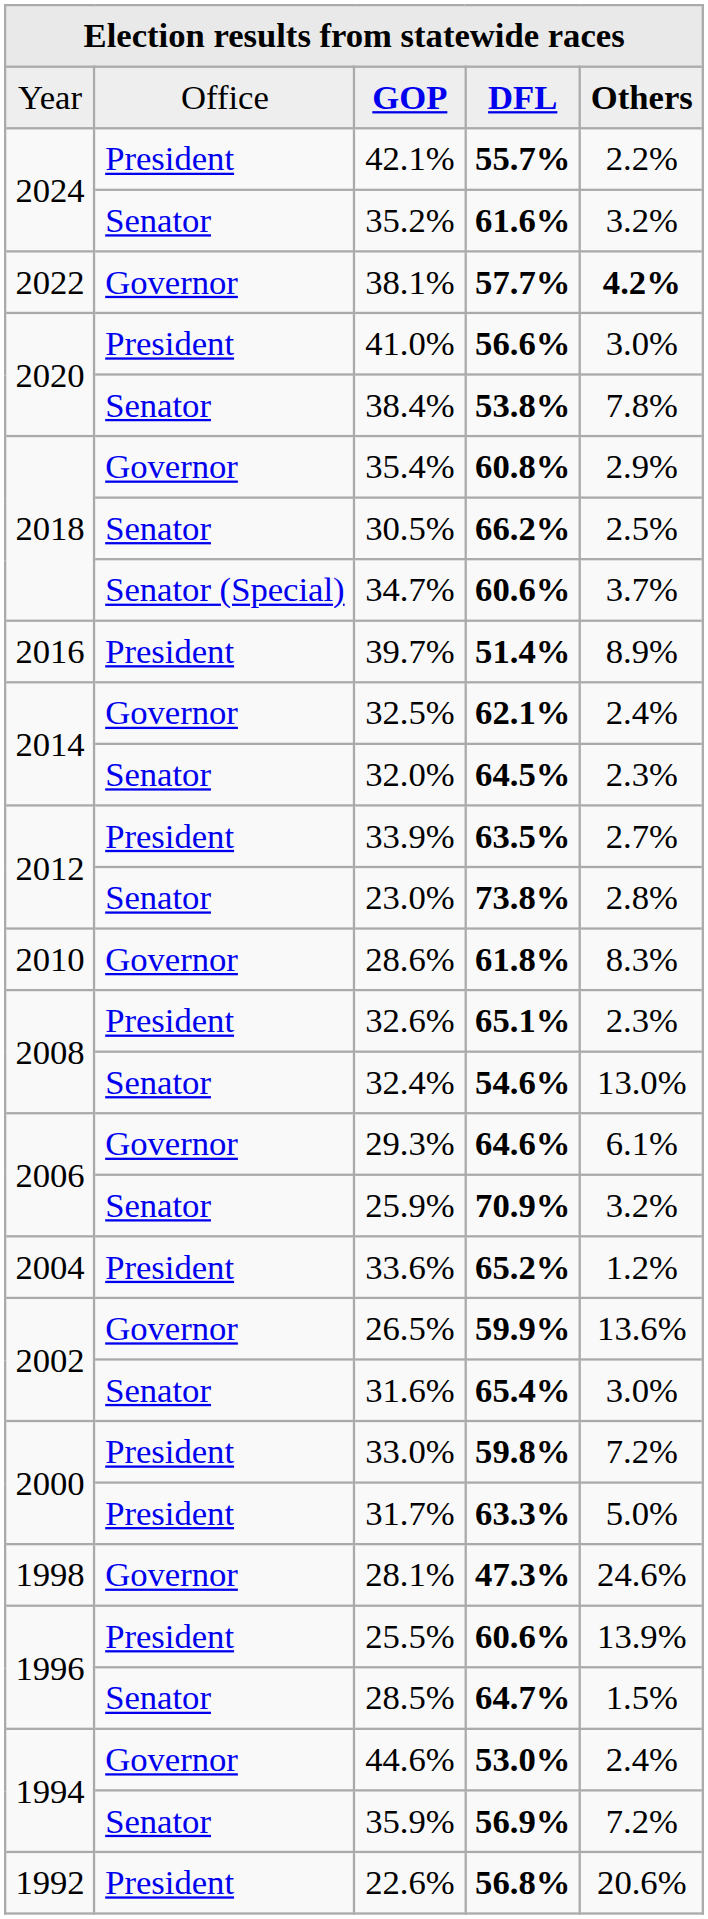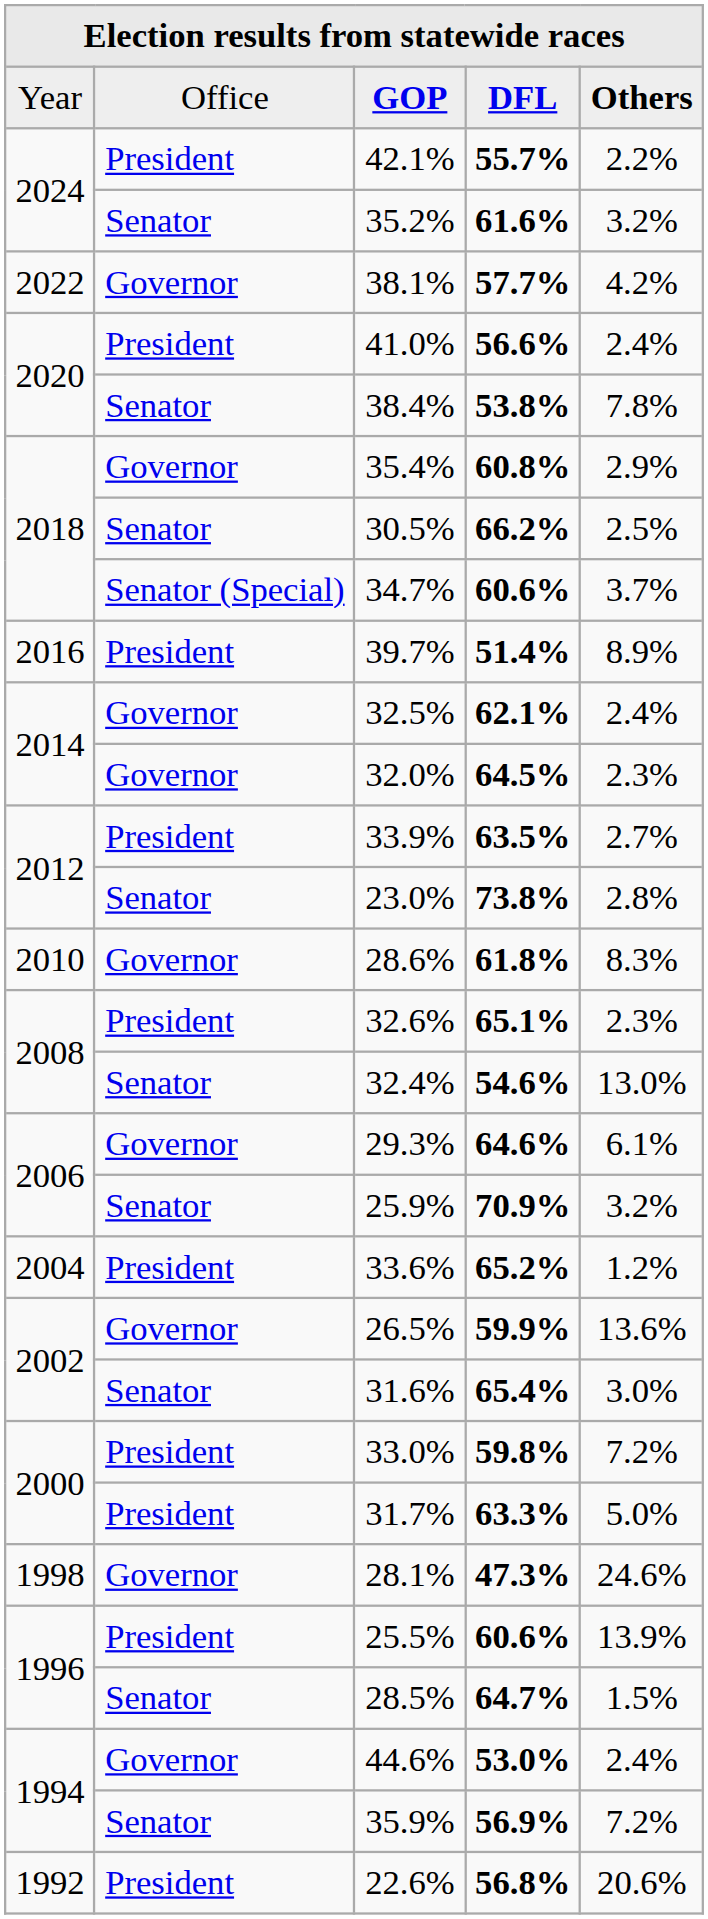(642, 281) bold -> (642, 281) normal
(642, 343) 3.0% -> (642, 343) 2.4%
(158, 774) Senator -> (172, 774) Governor
